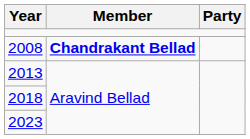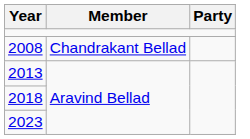(123, 48) bold -> (118, 48) normal
